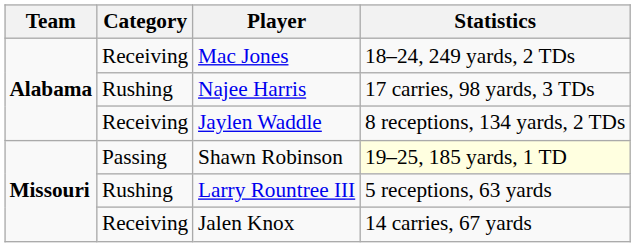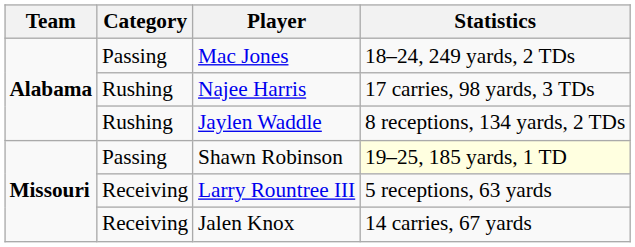(145, 55) Receiving -> (134, 55) Passing
(145, 122) Receiving -> (137, 122) Rushing
(137, 190) Rushing -> (145, 190) Receiving
